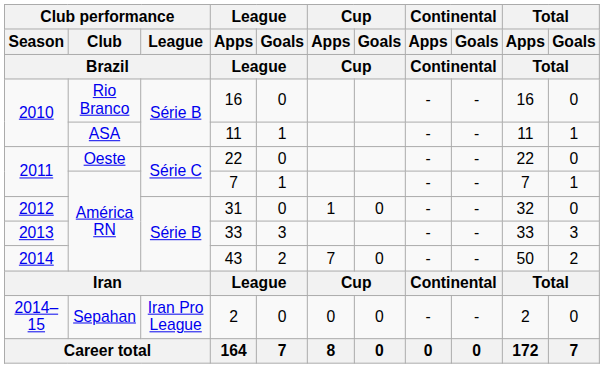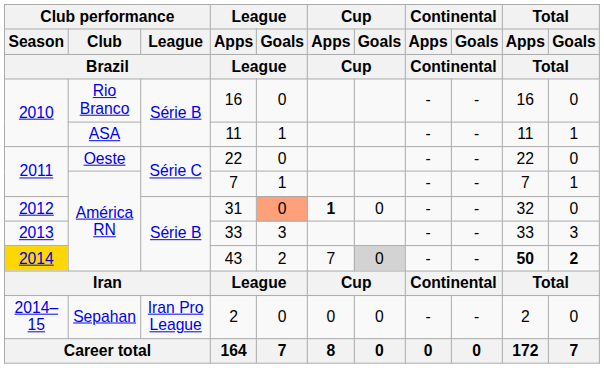(282, 208) no background -> (282, 208) lightsalmon background
(331, 208) normal -> (331, 208) bold
(36, 258) no background -> (36, 258) gold background
(379, 258) no background -> (379, 258) lightgrey background
(525, 258) normal -> (525, 258) bold
(574, 258) normal -> (574, 258) bold
